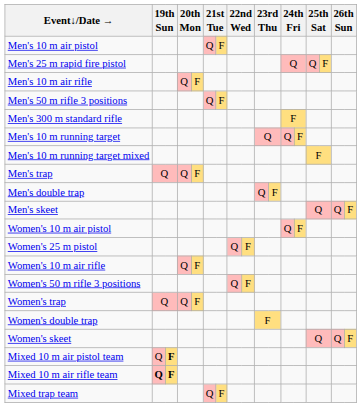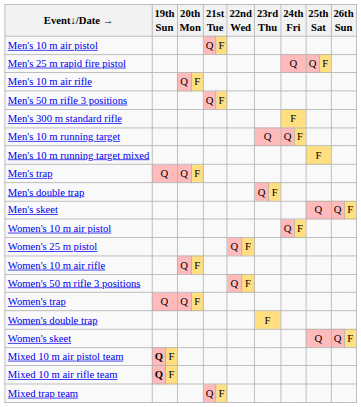(159, 357) normal -> (159, 357) bold
(171, 357) bold -> (171, 357) normal
(171, 375) bold -> (171, 375) normal
